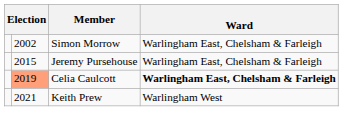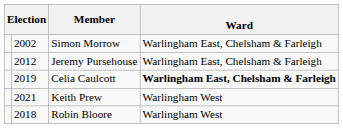(25, 61) 2015 -> (25, 61) 2012
(25, 79) lightsalmon background -> (25, 79) no background
+ row: (82, 114)
